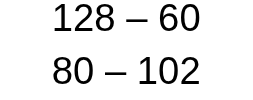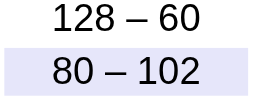(126, 71) no background -> (126, 71) lavender background
